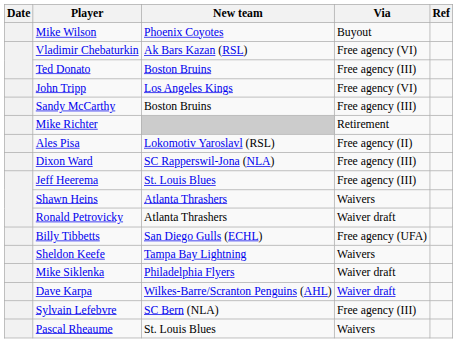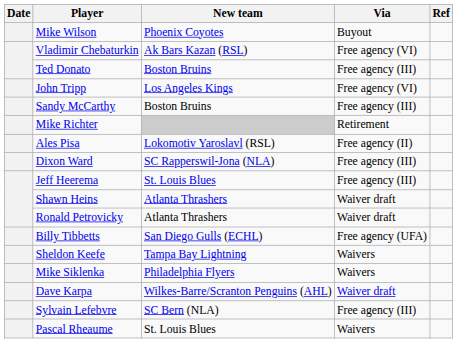(356, 198) Waivers -> (366, 198) Waiver draft
(366, 273) Waiver draft -> (356, 273) Waivers
